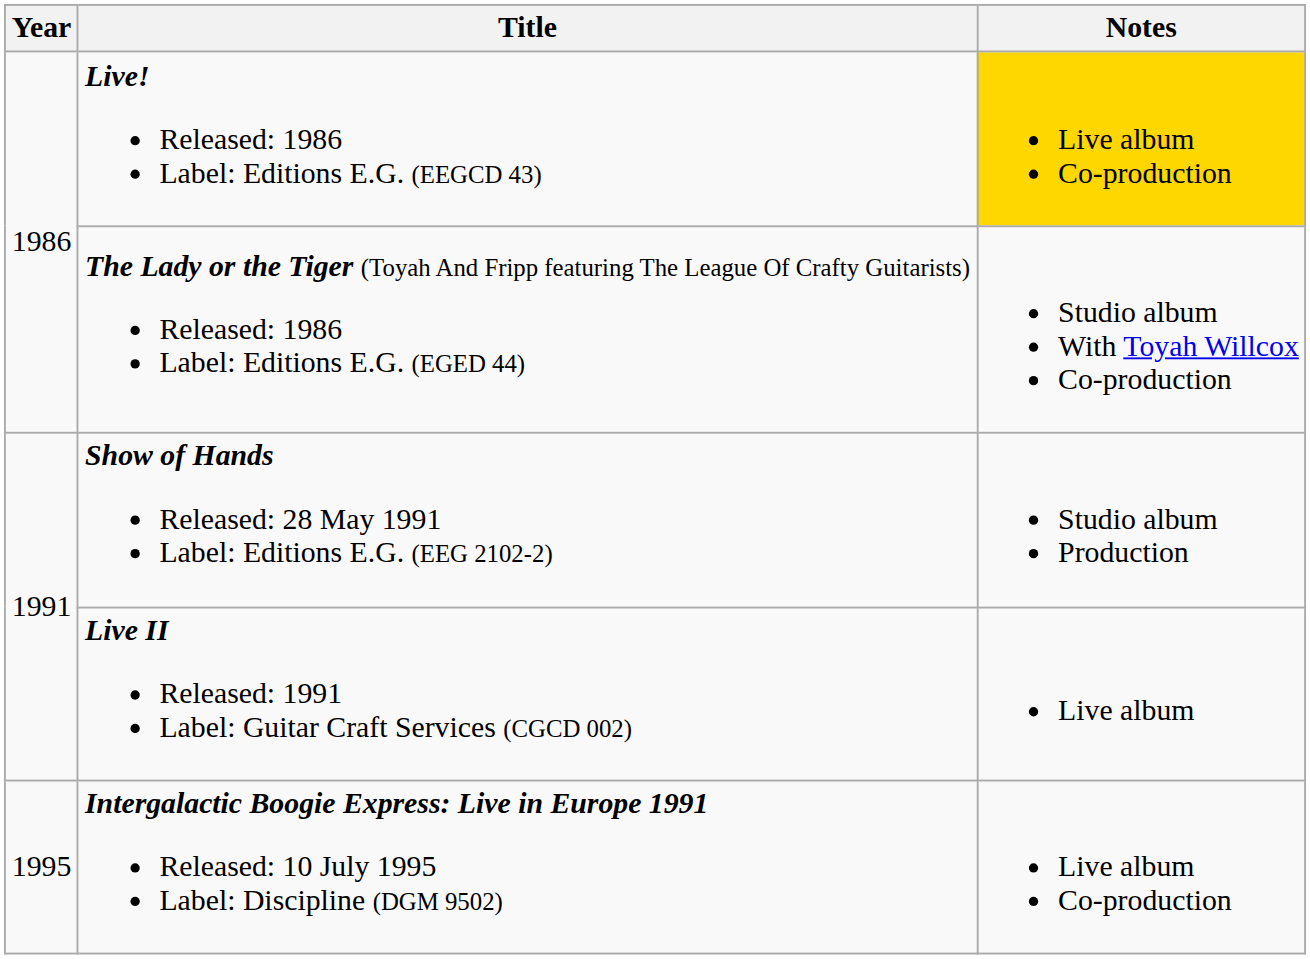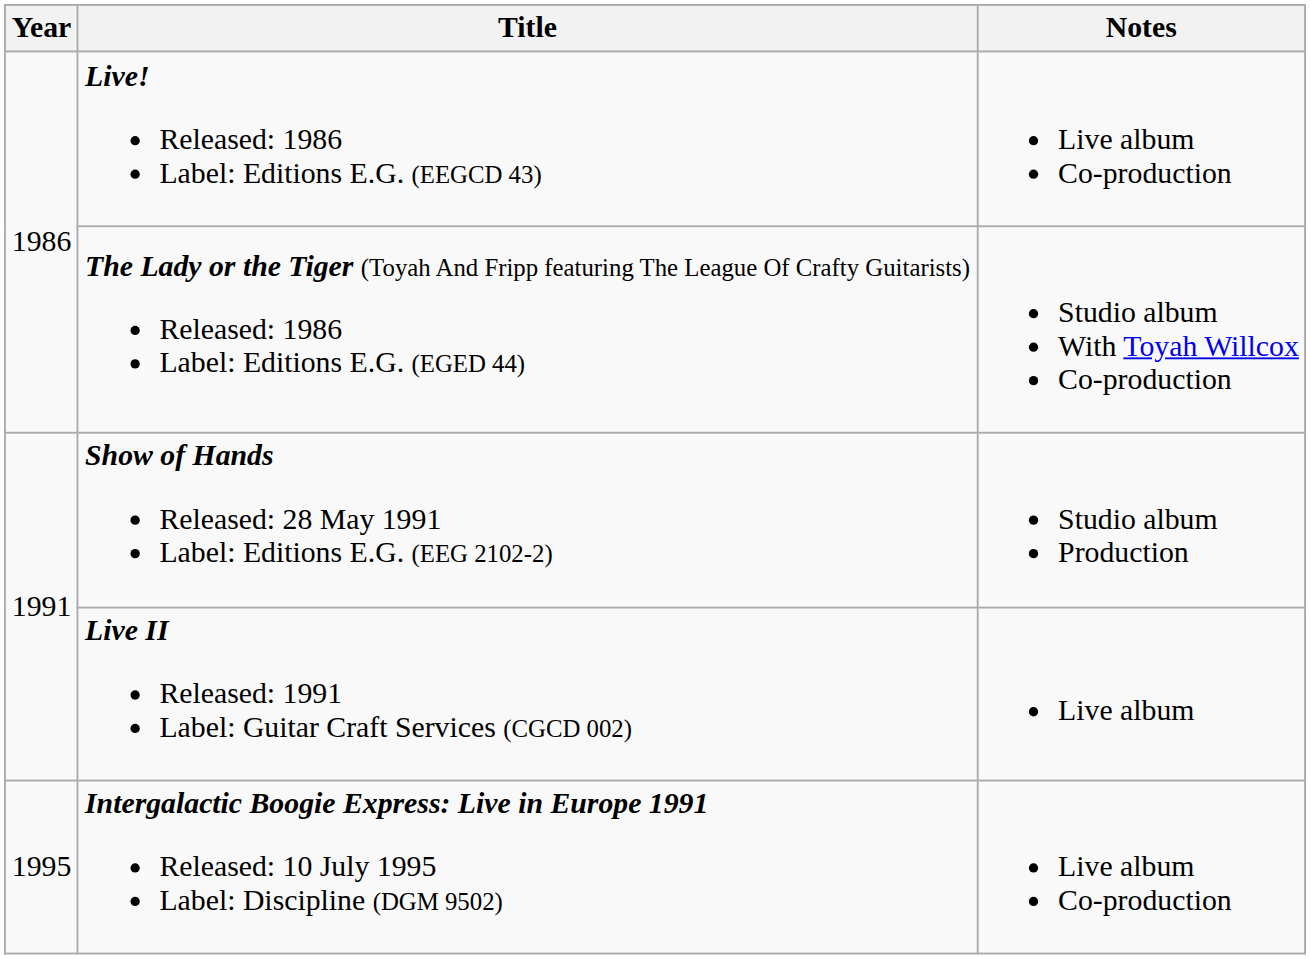(1141, 156) gold background -> (1141, 156) no background
